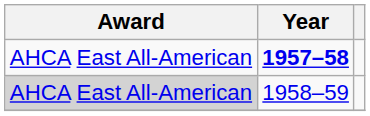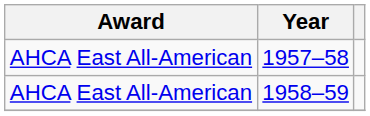(306, 57) bold -> (306, 57) normal
(131, 92) lightgrey background -> (131, 92) no background
